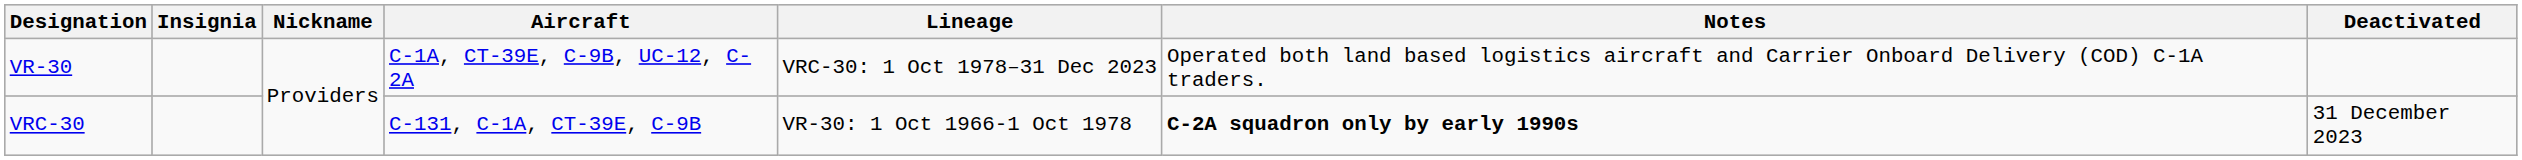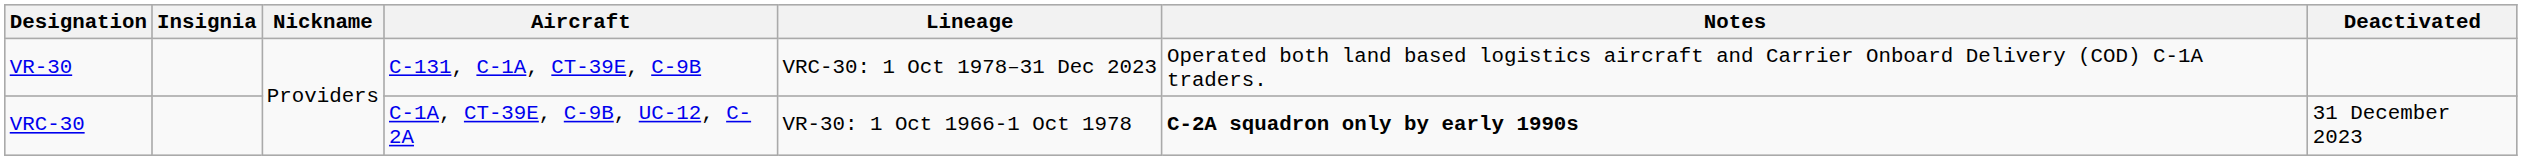(570, 68) C-1A, CT-39E, C-9B, UC-12, C-2A -> (545, 68) C-131, C-1A, CT-39E, C-9B
(545, 126) C-131, C-1A, CT-39E, C-9B -> (570, 126) C-1A, CT-39E, C-9B, UC-12, C-2A
